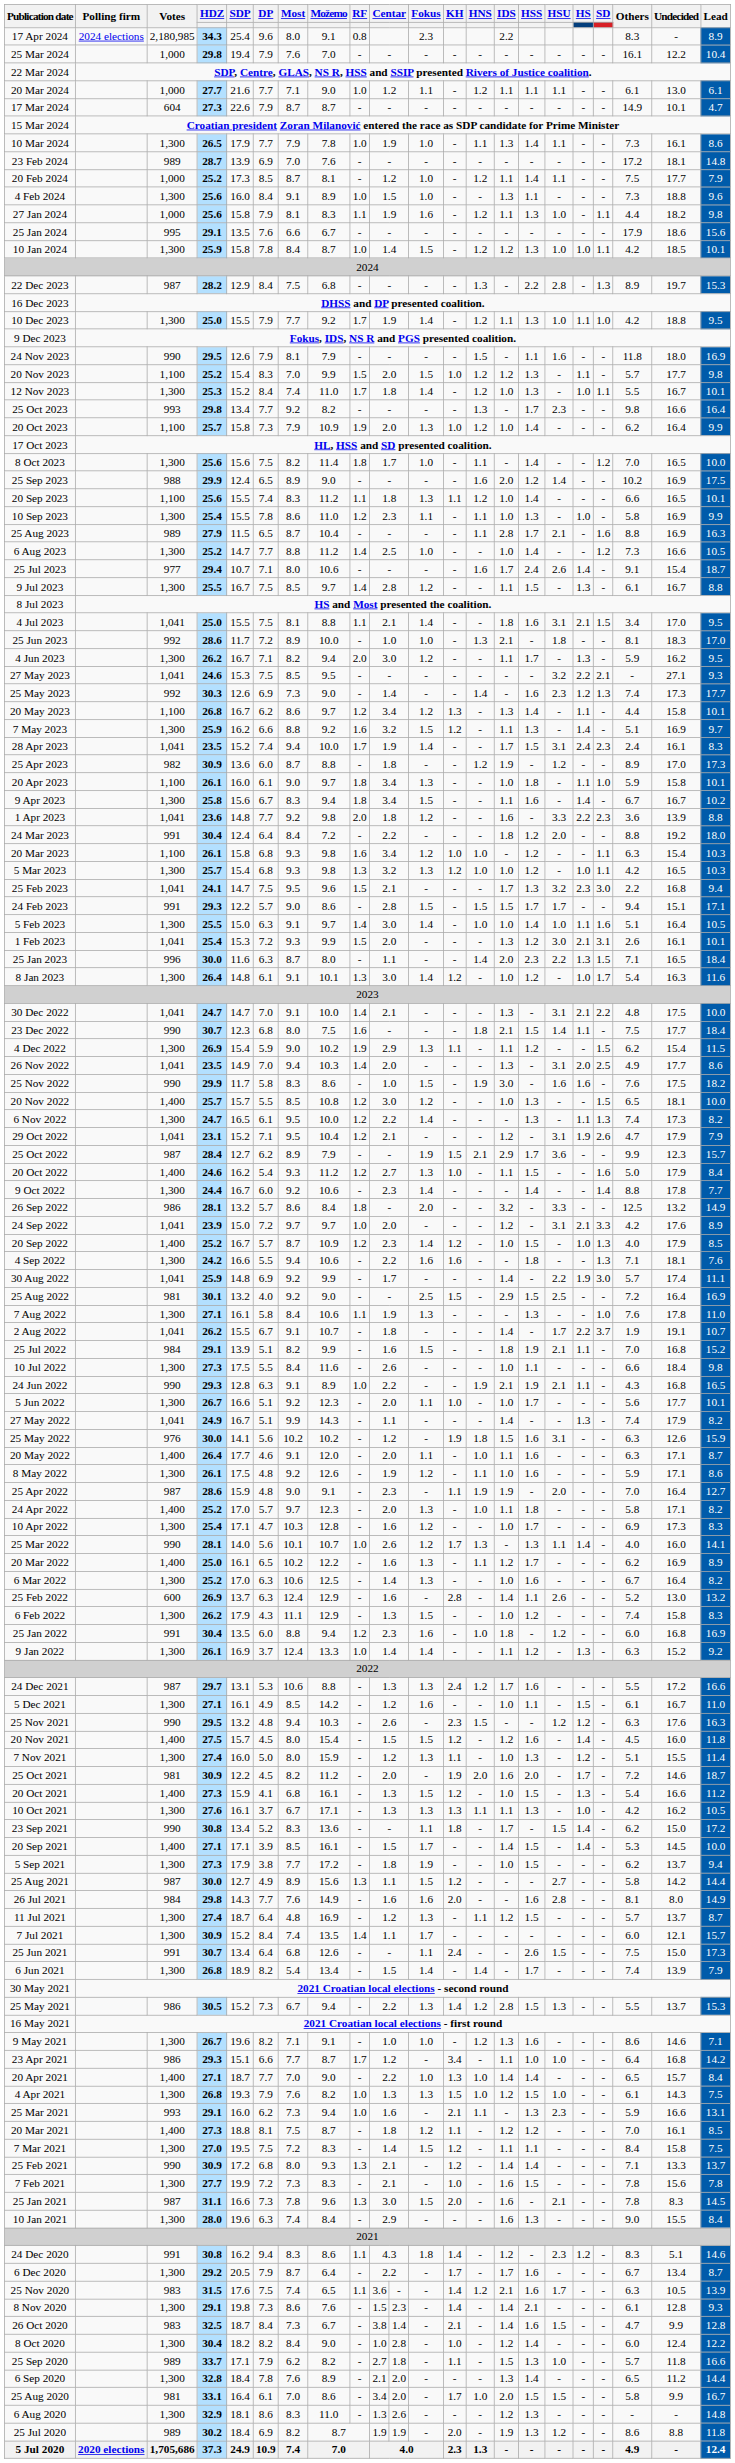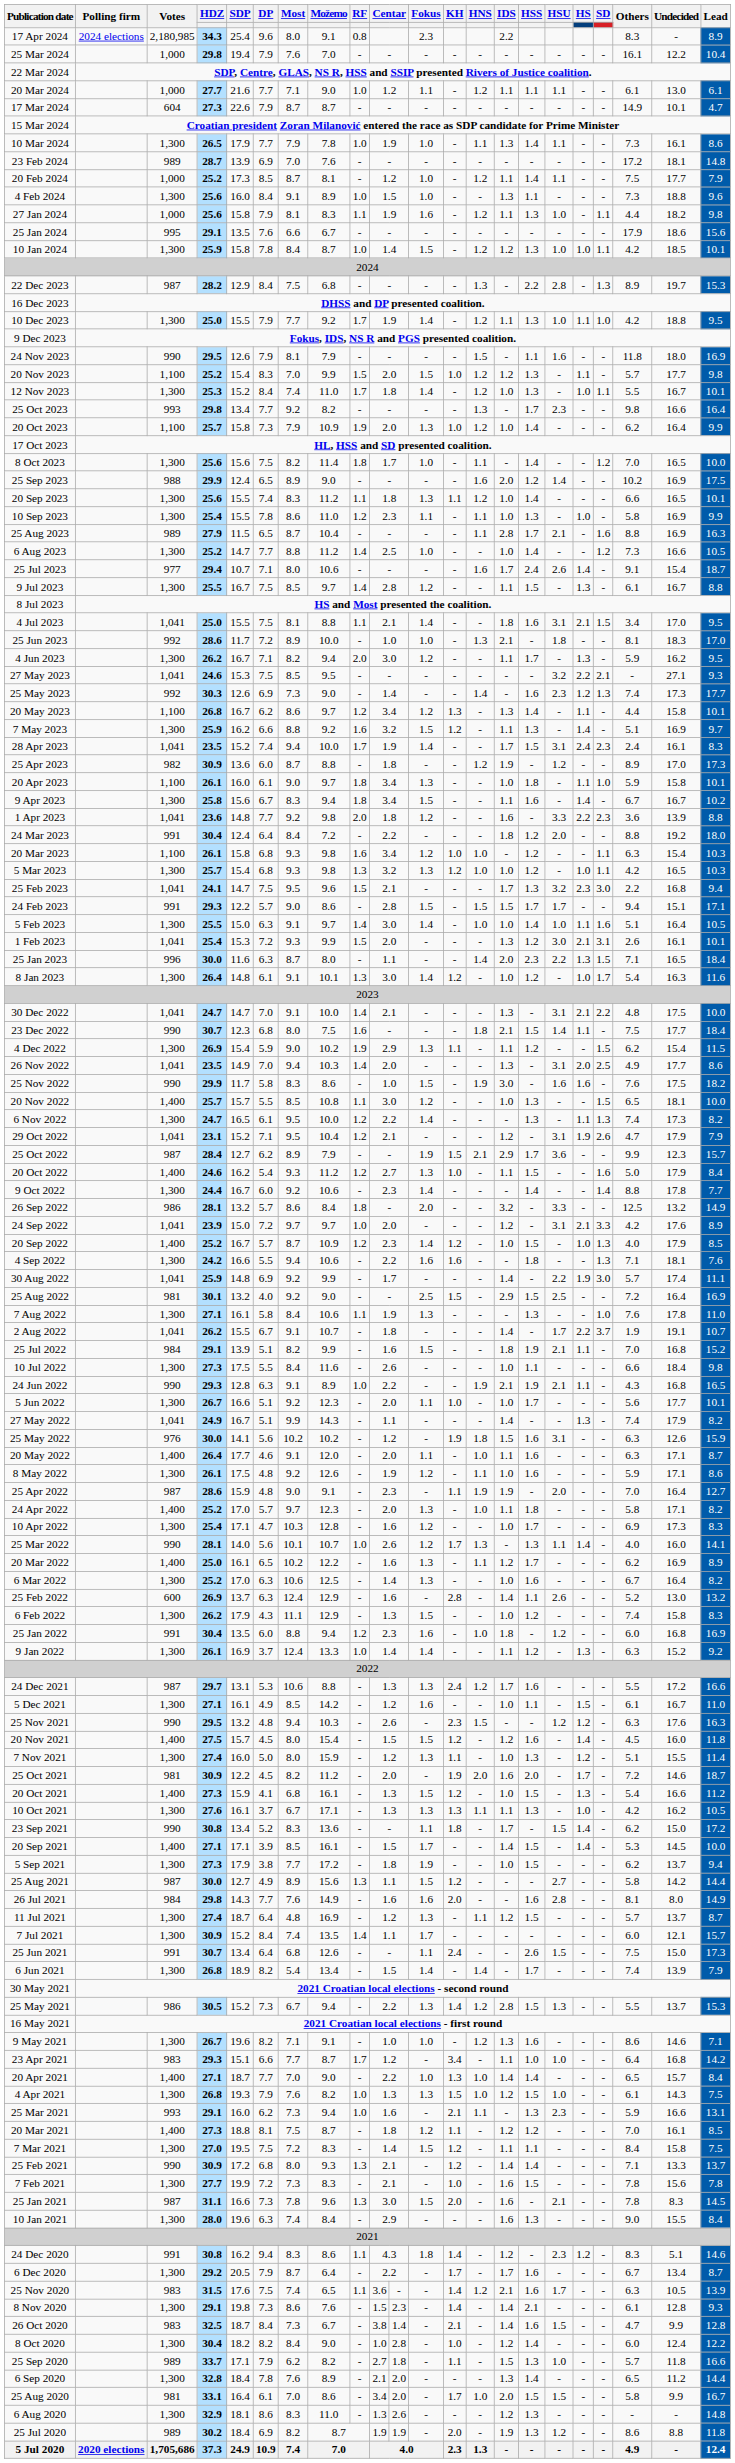(172, 498) 1,100 -> (172, 498) 1,300
(360, 1101) 1.2 -> (360, 1101) 1.1
(172, 2060) 986 -> (172, 2060) 983
